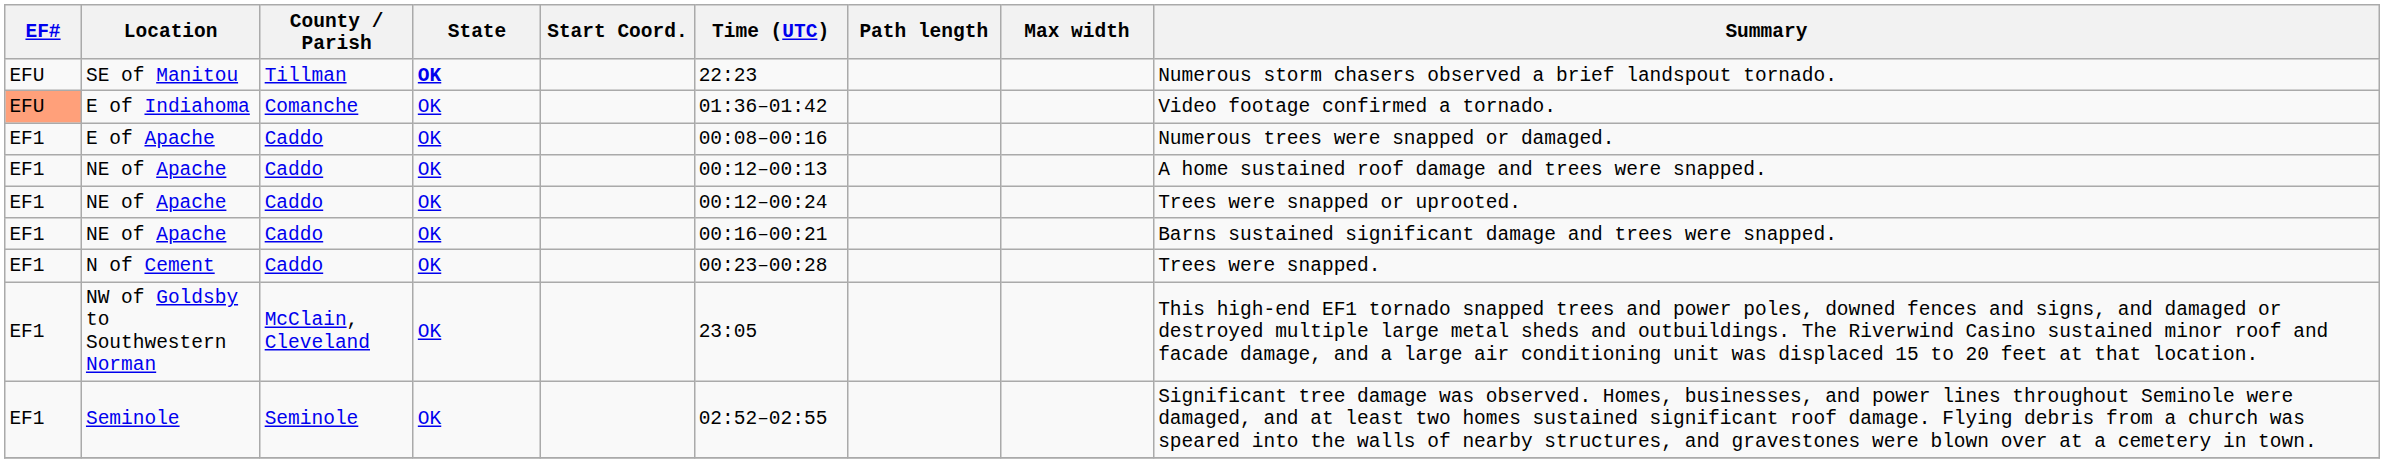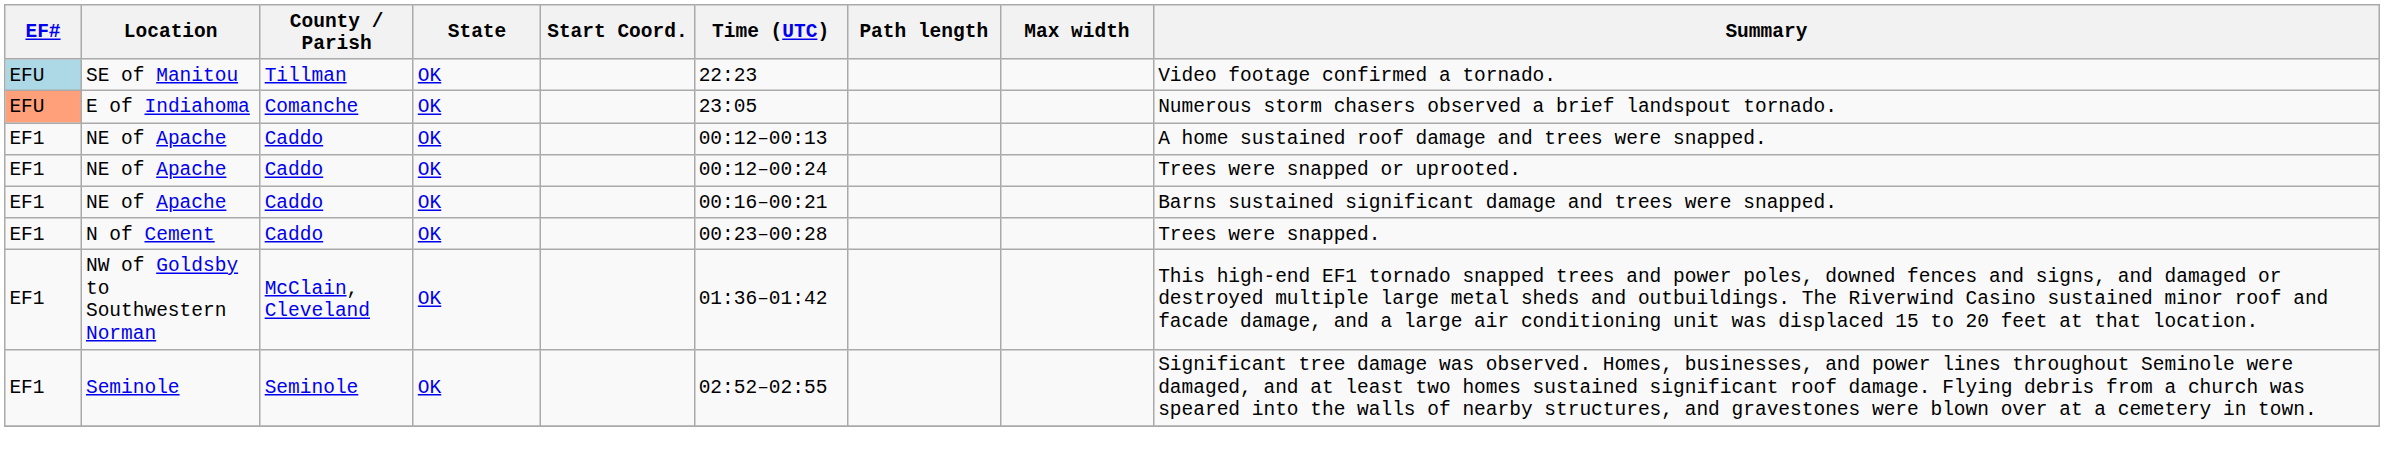(27, 75) no background -> (27, 75) lightblue background
(430, 75) bold -> (430, 75) normal
(1497, 75) Numerous storm chasers observed a brief landspout tornado. -> (1357, 75) Video footage confirmed a tornado.
(763, 107) 01:36–01:42 -> (728, 107) 23:05
(1357, 107) Video footage confirmed a tornado. -> (1497, 107) Numerous storm chasers observed a brief landspout tornado.
- row: (150, 138)
(728, 331) 23:05 -> (763, 299) 01:36–01:42
